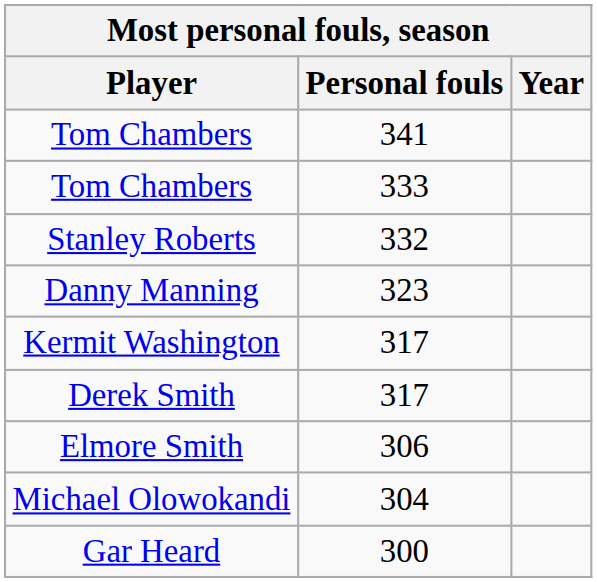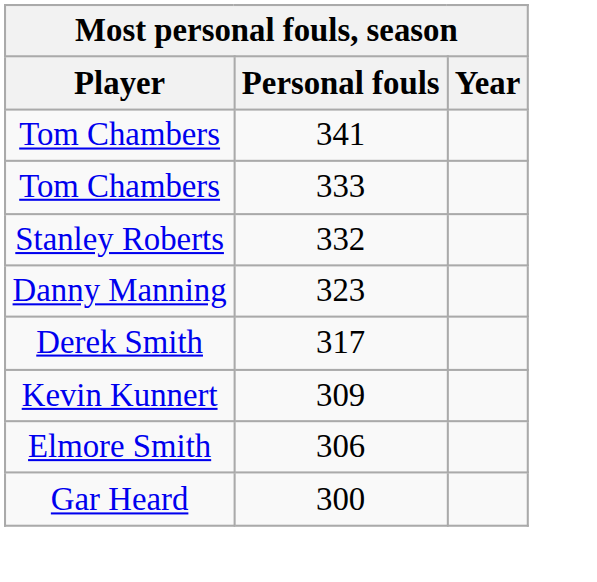- row: (151, 342)
+ row: (120, 394)
- row: (152, 498)
